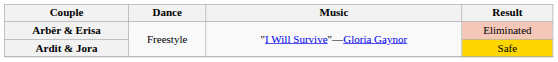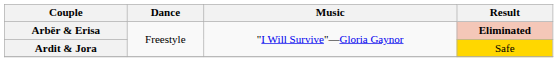(507, 30) normal -> (505, 30) bold
